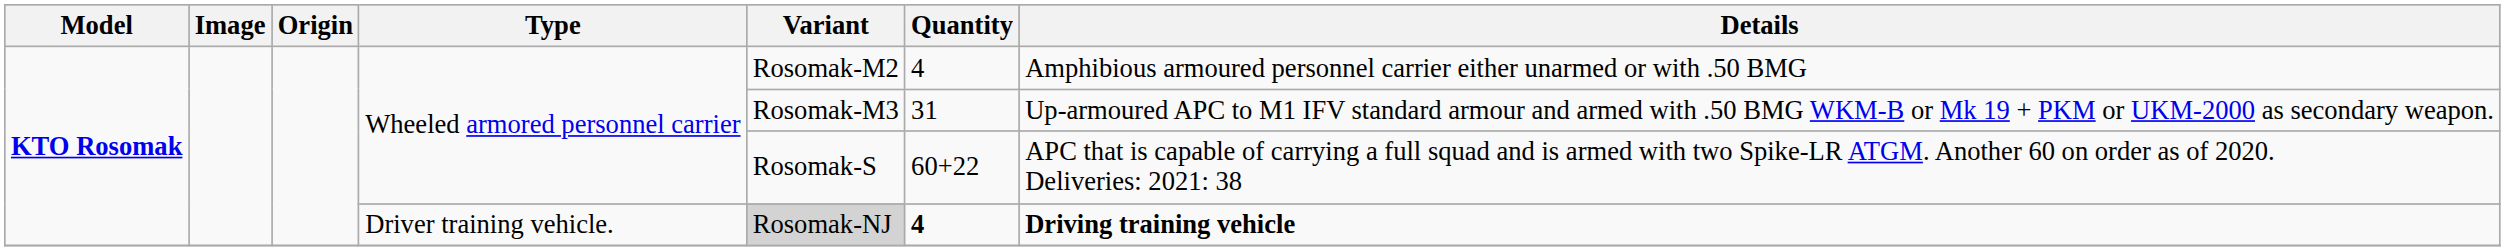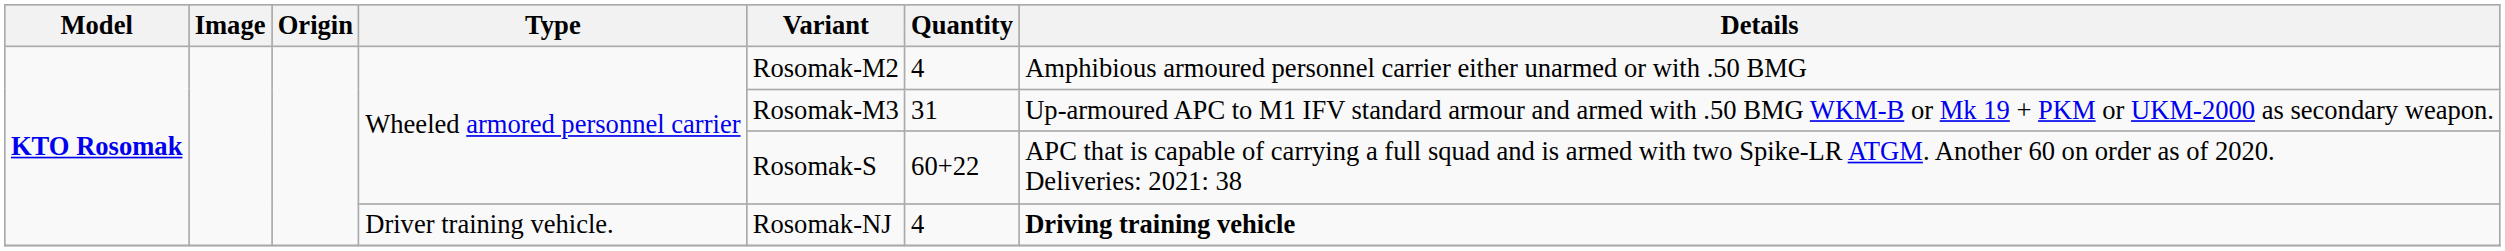(822, 223) lightgrey background -> (822, 223) no background
(918, 223) bold -> (918, 223) normal
